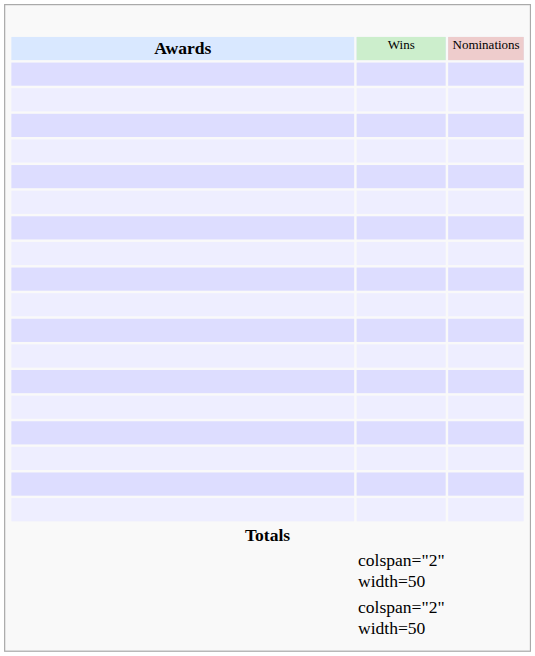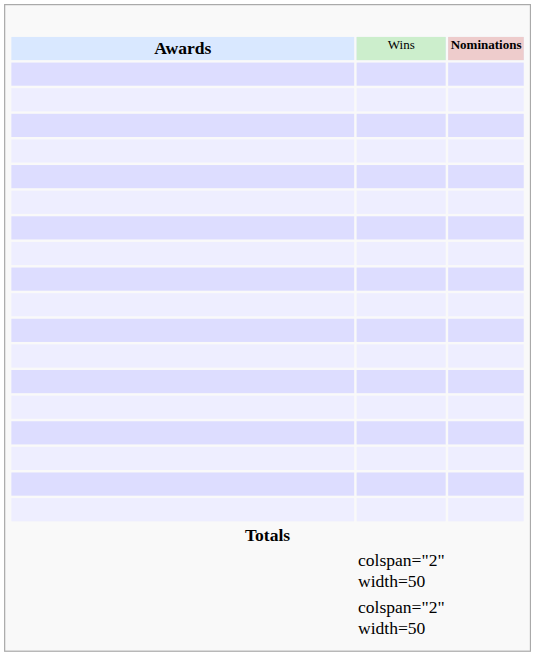(486, 45) normal -> (486, 45) bold
